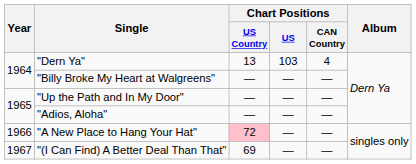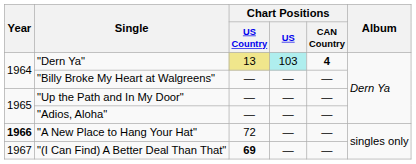(249, 61) no background -> (249, 61) khaki background
(288, 61) no background -> (288, 61) paleturquoise background
(327, 61) normal -> (327, 61) bold
(19, 132) normal -> (19, 132) bold
(249, 132) pink background -> (249, 132) no background
(249, 150) normal -> (249, 150) bold
